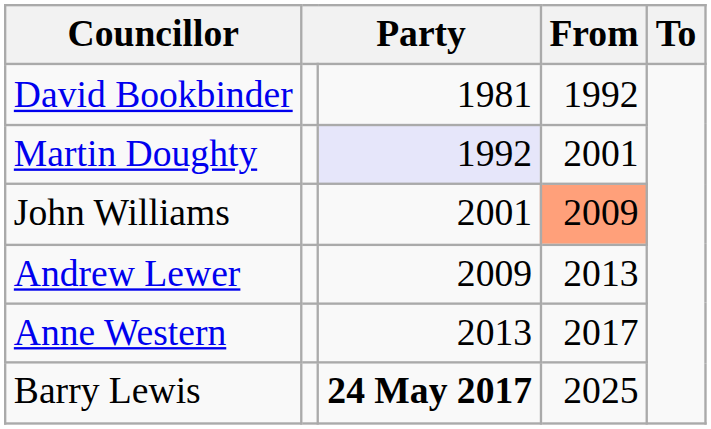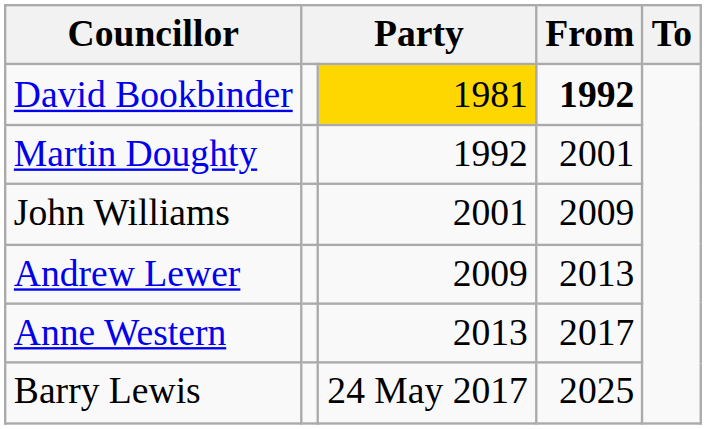(494, 93) no background -> (490, 93) gold background
(601, 93) normal -> (597, 93) bold
(494, 153) lavender background -> (490, 153) no background
(601, 213) lightsalmon background -> (597, 213) no background
(430, 392) bold -> (428, 392) normal
